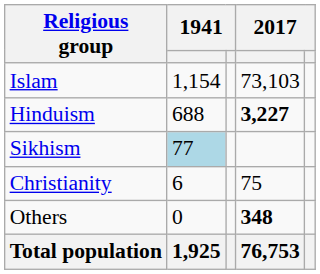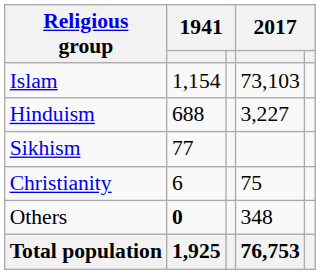(265, 114) bold -> (265, 114) normal
(183, 148) lightblue background -> (183, 148) no background
(177, 217) normal -> (177, 217) bold
(257, 217) bold -> (257, 217) normal
